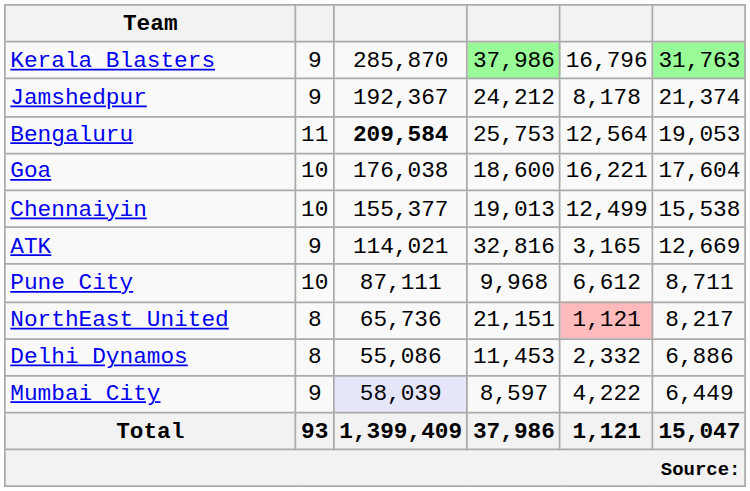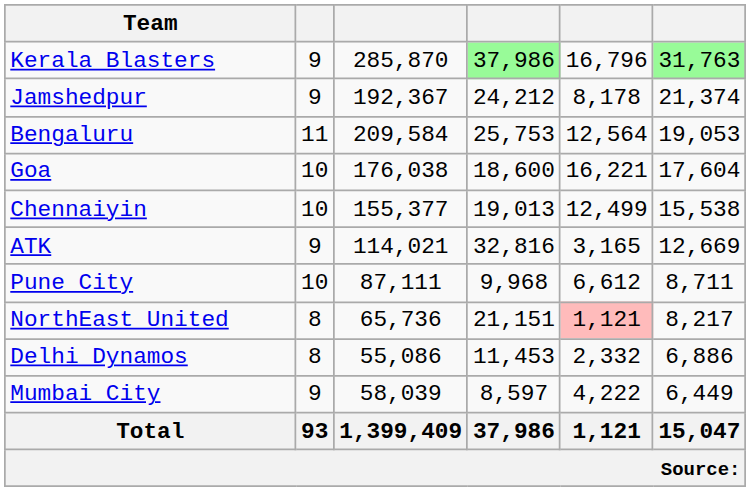(401, 135) bold -> (401, 135) normal
(401, 394) lavender background -> (401, 394) no background
